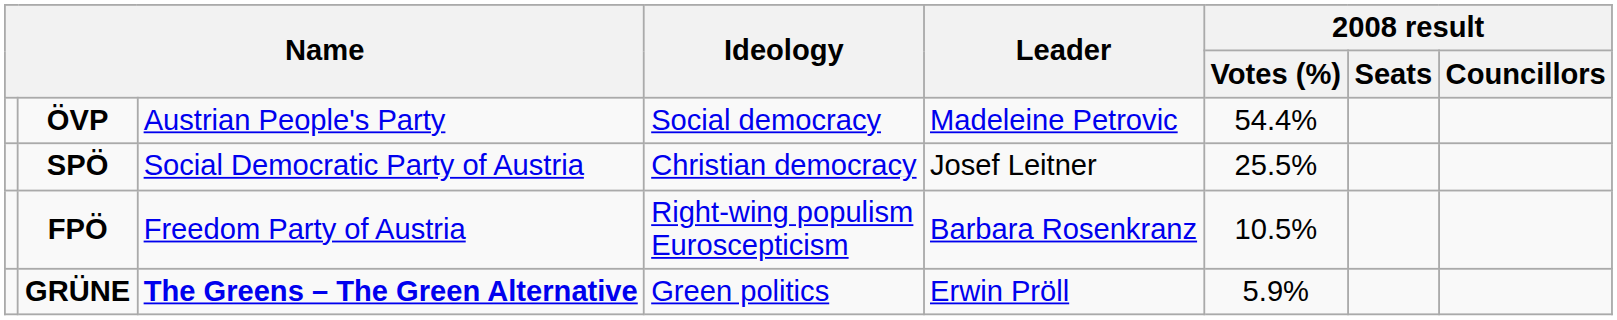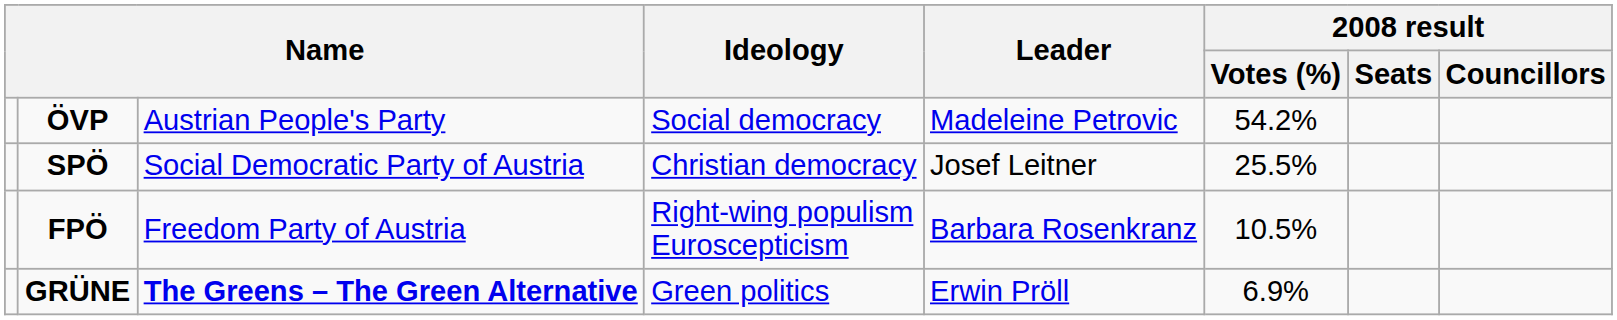(1276, 119) 54.4% -> (1276, 119) 54.2%
(1276, 291) 5.9% -> (1276, 291) 6.9%
